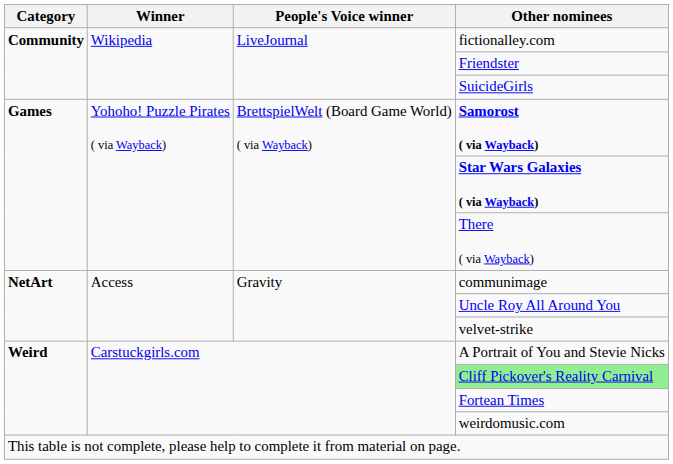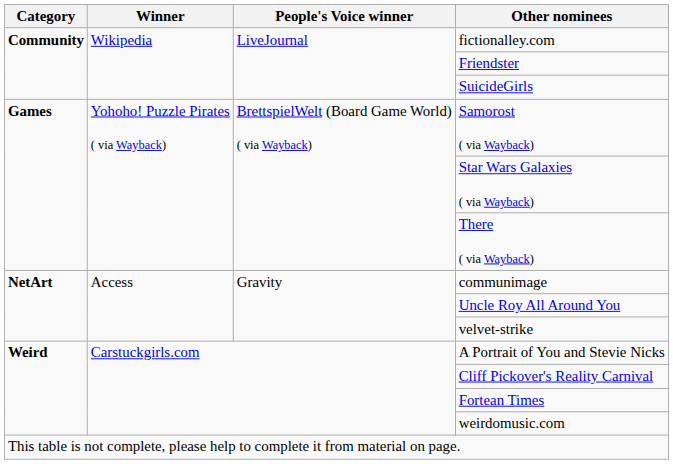(498, 127) bold -> (496, 127) normal
(520, 184) bold -> (515, 184) normal
(556, 376) lightgreen background -> (556, 376) no background
